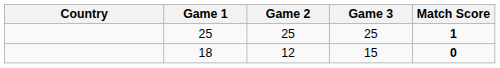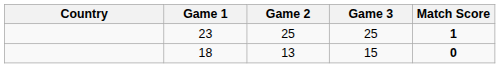(205, 33) 25 -> (205, 33) 23
(288, 53) 12 -> (288, 53) 13
